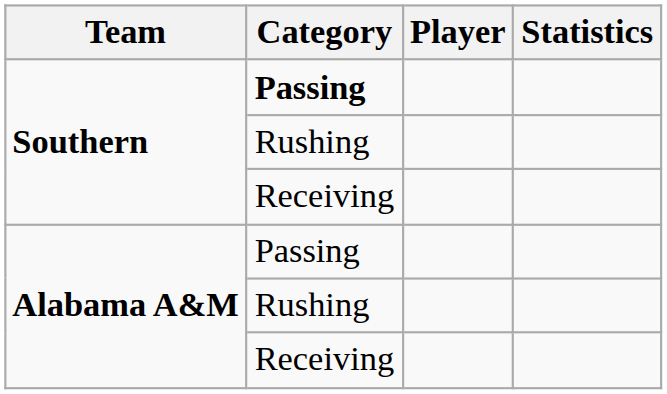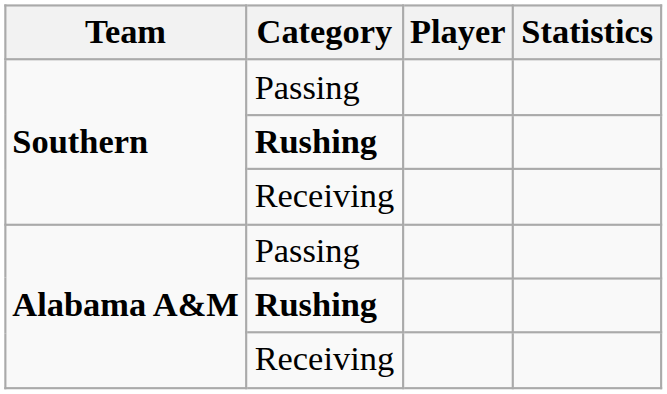(310, 86) bold -> (307, 86) normal
(312, 141) normal -> (316, 141) bold
(312, 304) normal -> (316, 304) bold
